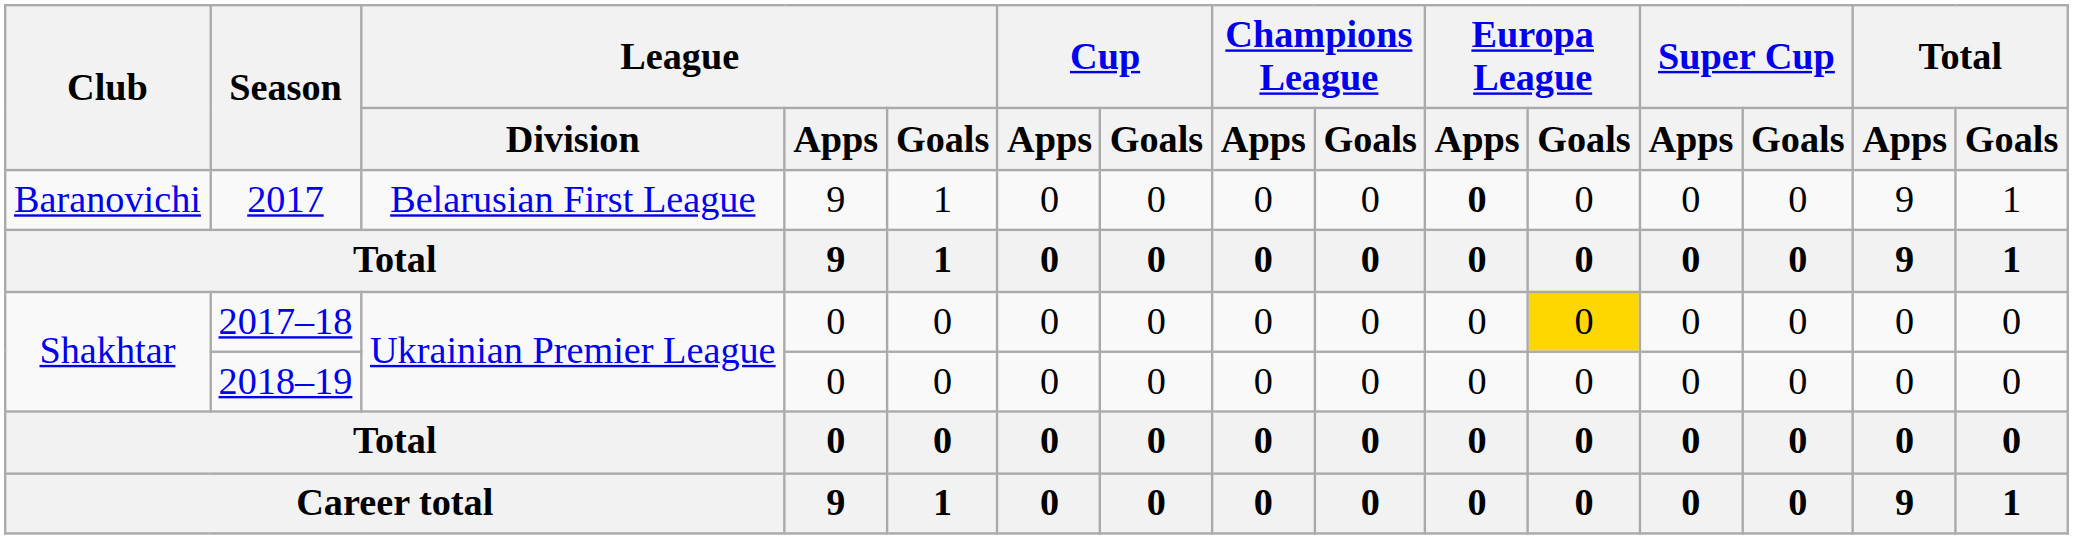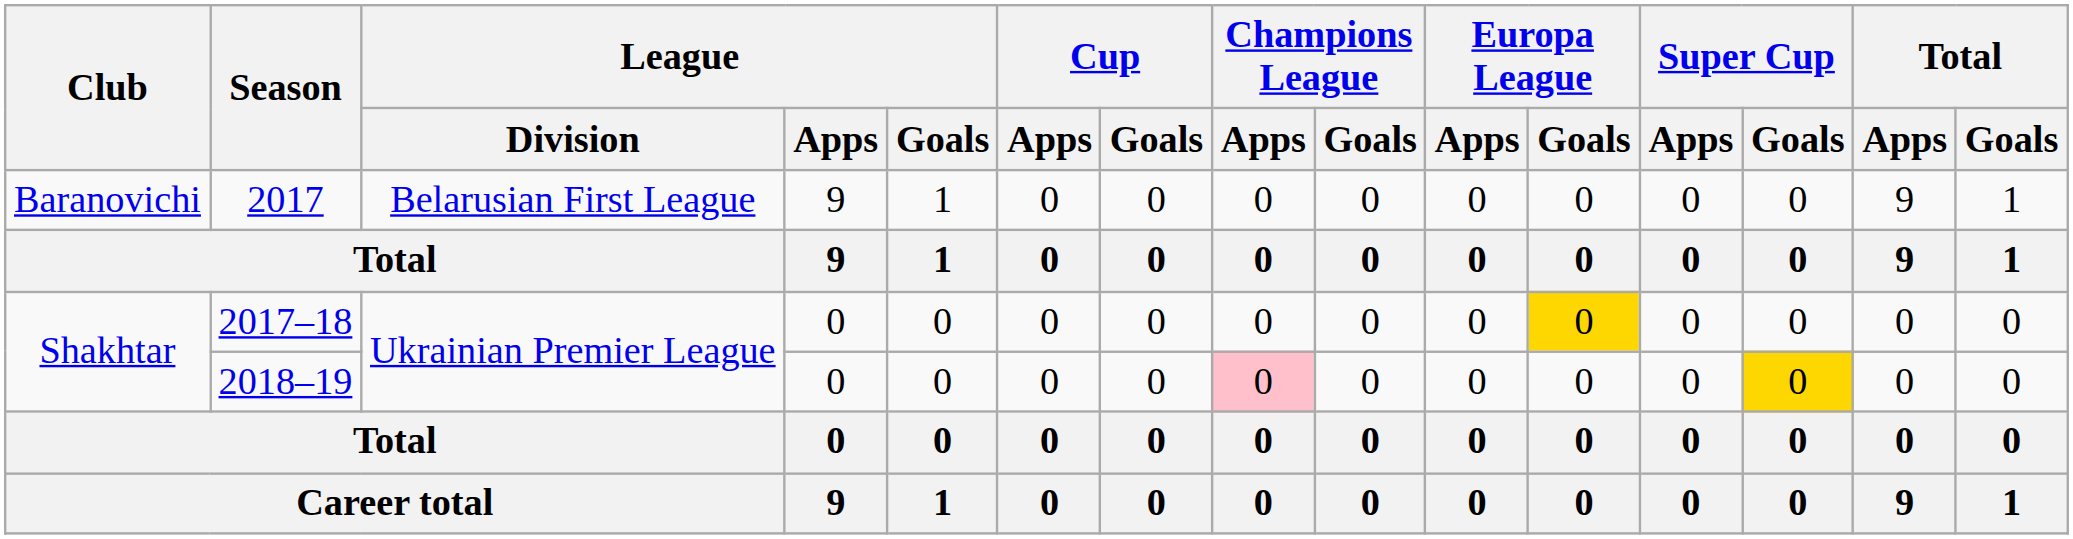(1477, 199) bold -> (1477, 199) normal
(1263, 381) no background -> (1263, 381) pink background
(1798, 381) no background -> (1798, 381) gold background
